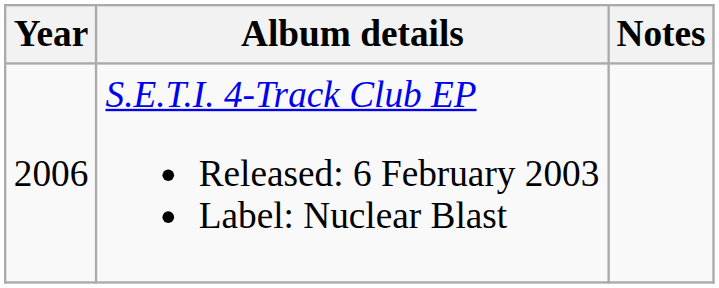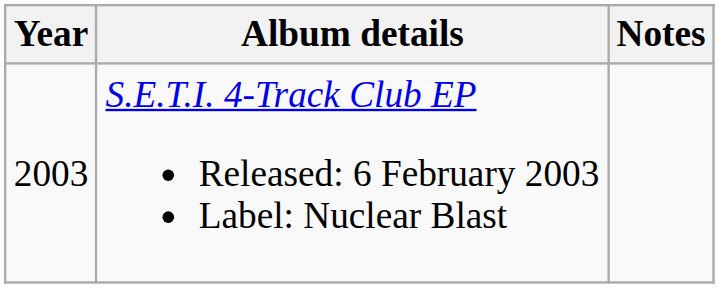(51, 172) 2006 -> (51, 172) 2003
